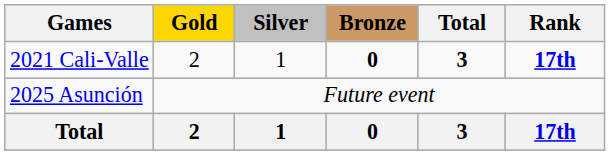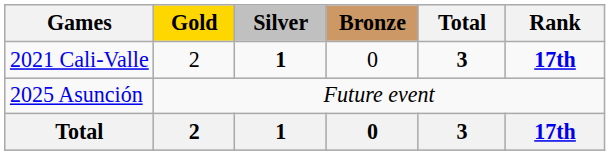(281, 59) normal -> (281, 59) bold
(372, 59) bold -> (372, 59) normal
